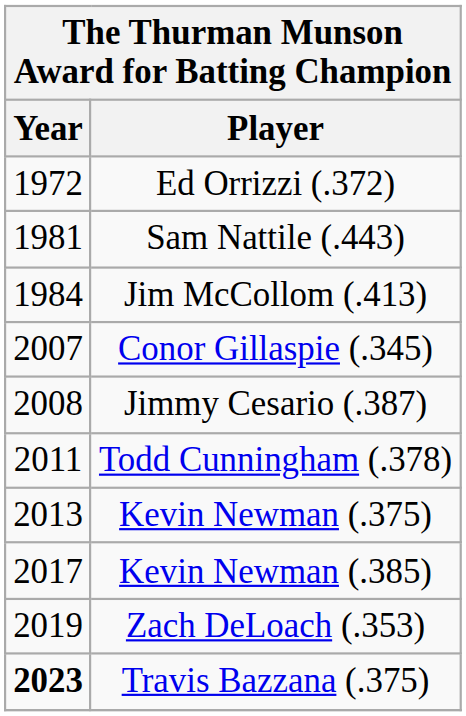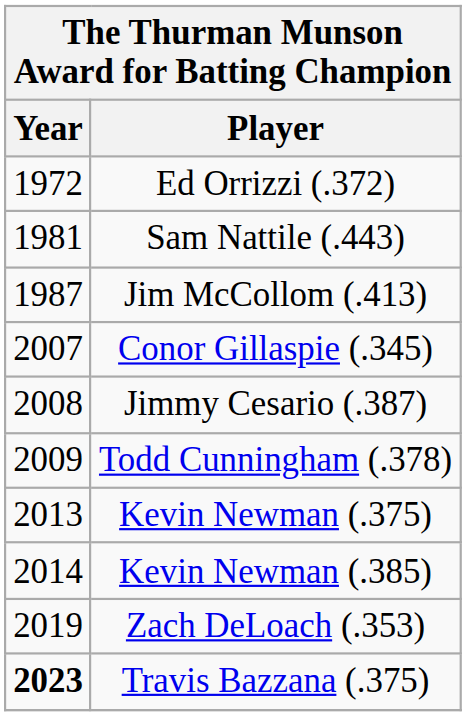(48, 293) 1984 -> (48, 293) 1987
(48, 459) 2011 -> (48, 459) 2009
(48, 570) 2017 -> (48, 570) 2014
